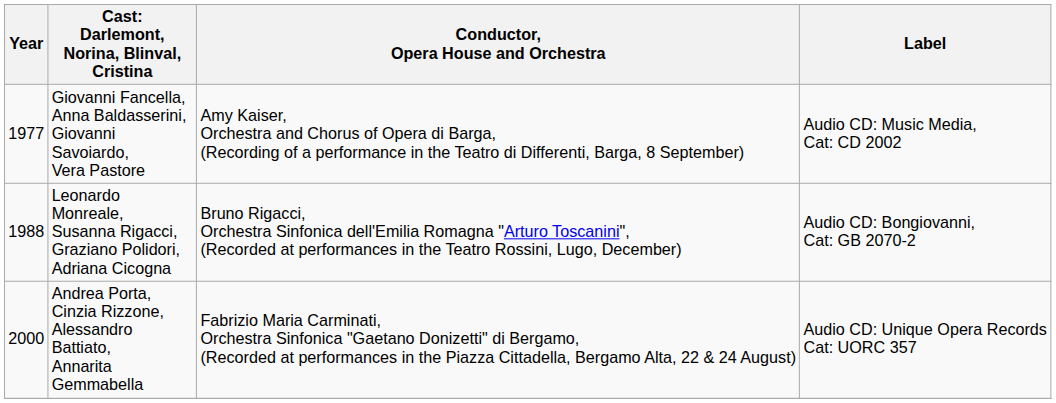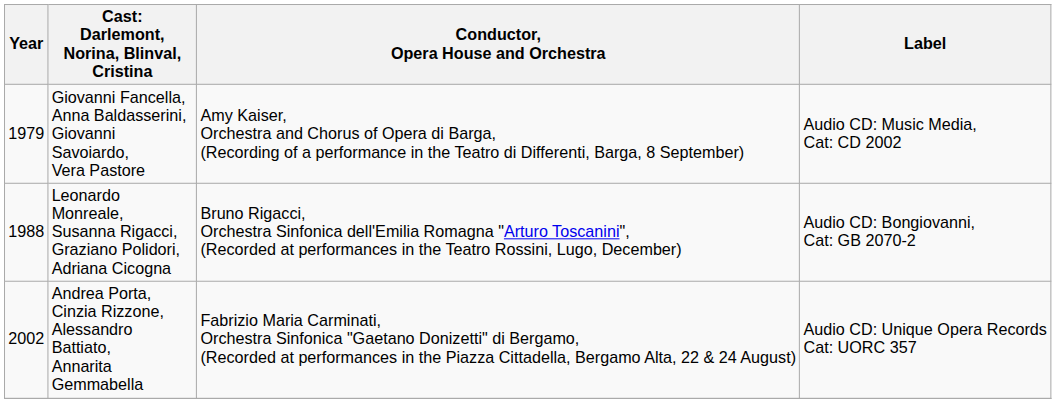(26, 133) 1977 -> (26, 133) 1979
(26, 339) 2000 -> (26, 339) 2002
